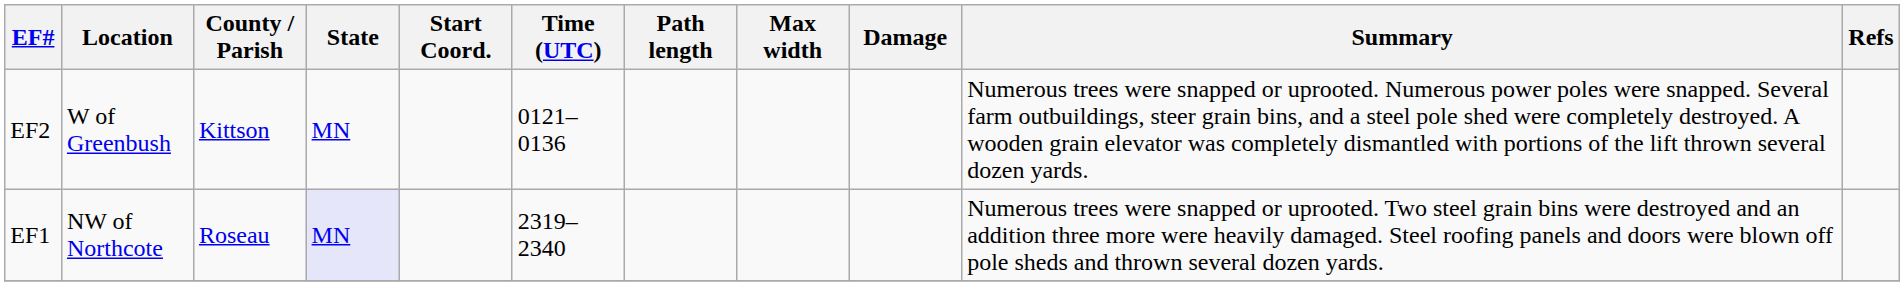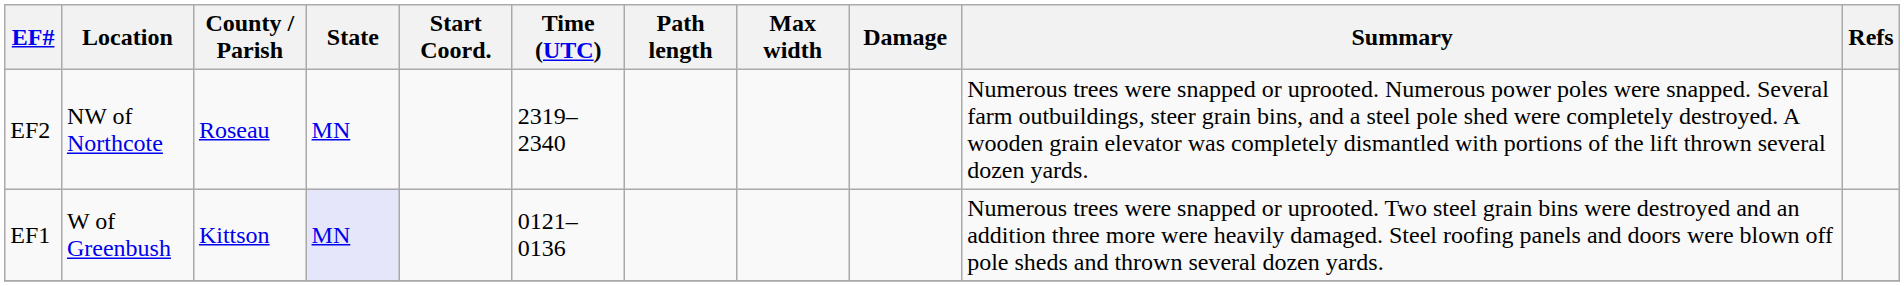(119, 129) W of Greenbush -> (115, 129) NW of Northcote
(234, 129) Kittson -> (234, 129) Roseau
(548, 129) 0121–0136 -> (548, 129) 2319–2340
(115, 234) NW of Northcote -> (119, 234) W of Greenbush
(234, 234) Roseau -> (234, 234) Kittson
(548, 234) 2319–2340 -> (548, 234) 0121–0136
